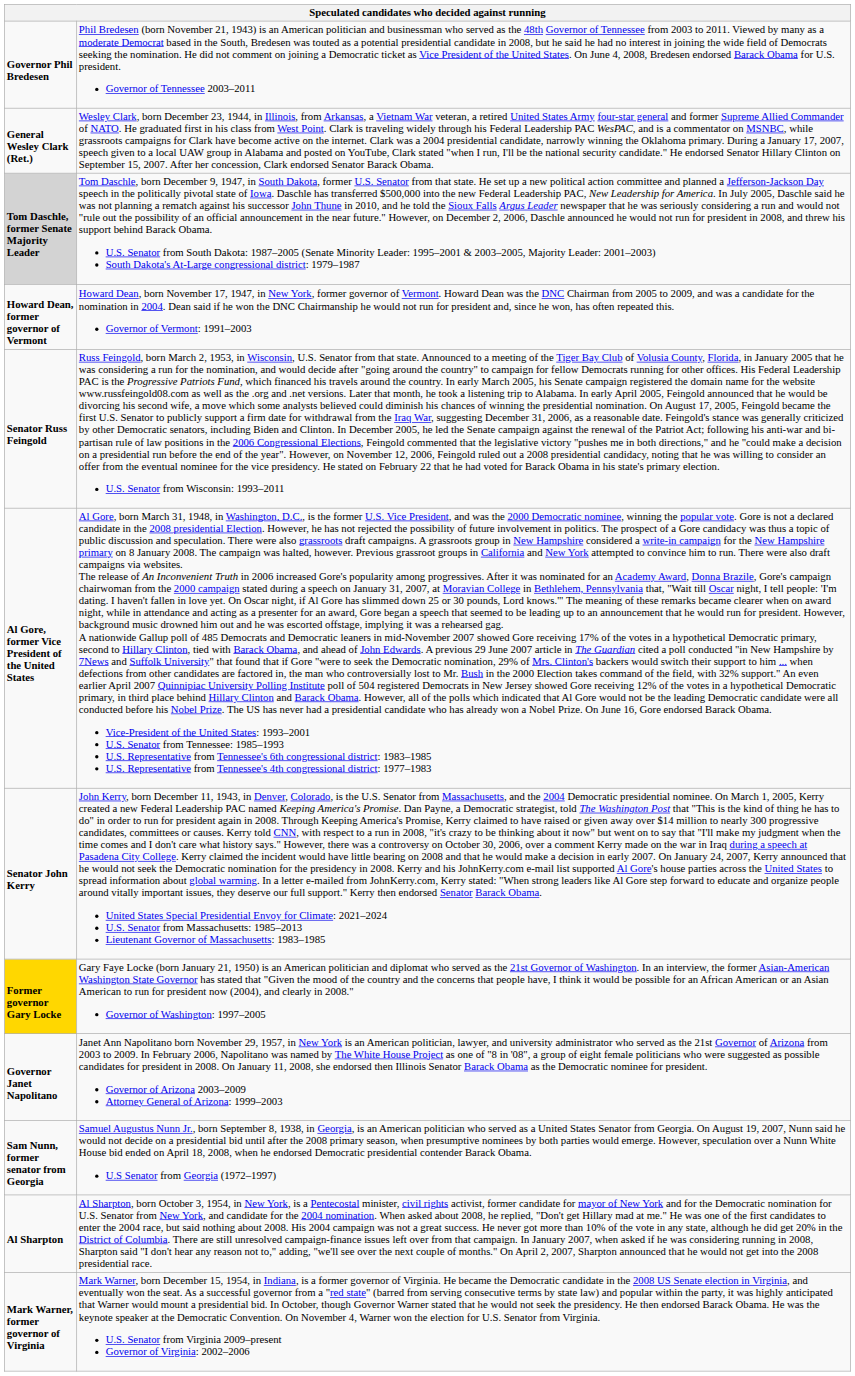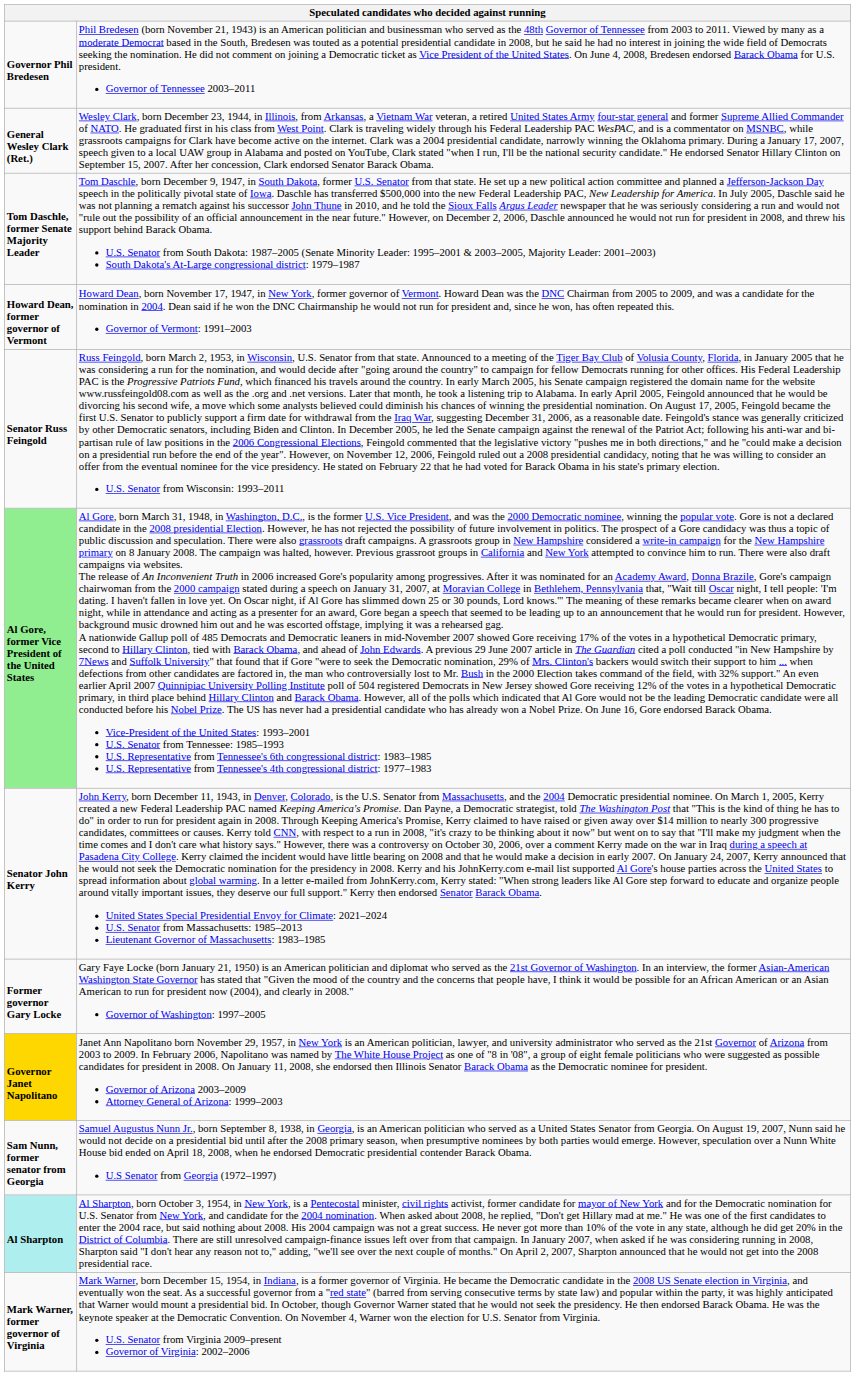(39, 234) lightgrey background -> (39, 234) no background
(34, 654) no background -> (34, 654) lightgreen background
(34, 1002) gold background -> (34, 1002) no background
(32, 1083) no background -> (32, 1083) gold background
(35, 1239) no background -> (35, 1239) paleturquoise background
